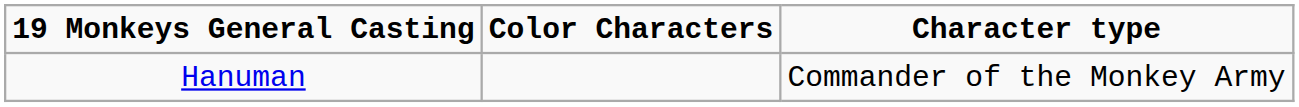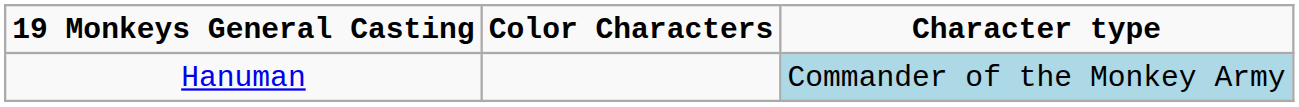(1037, 78) no background -> (1037, 78) lightblue background
